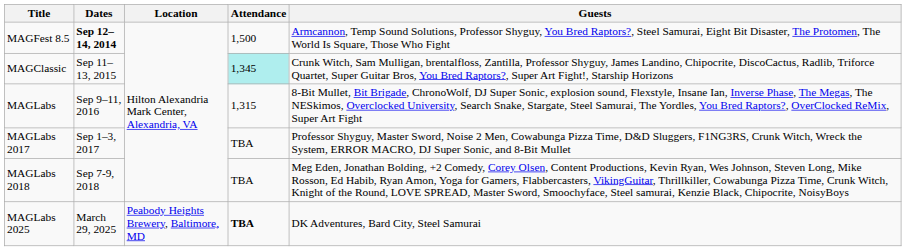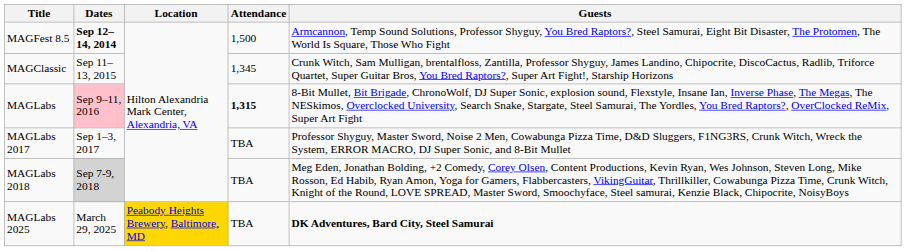(243, 68) paleturquoise background -> (243, 68) no background
(99, 105) no background -> (99, 105) pink background
(243, 105) normal -> (243, 105) bold
(95, 180) no background -> (95, 180) lightgrey background
(173, 223) no background -> (173, 223) gold background
(242, 223) bold -> (242, 223) normal
(386, 223) normal -> (392, 223) bold
